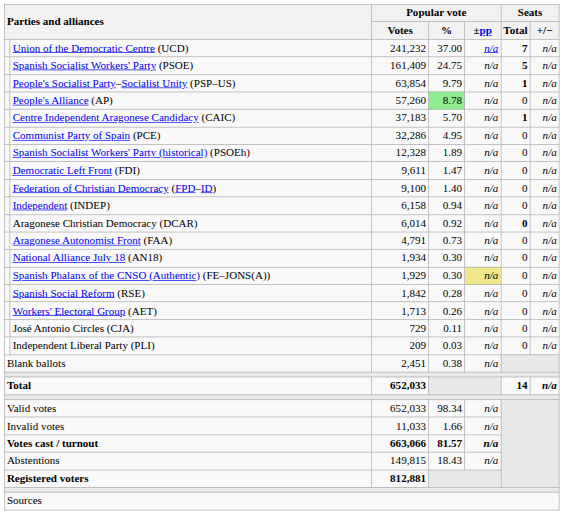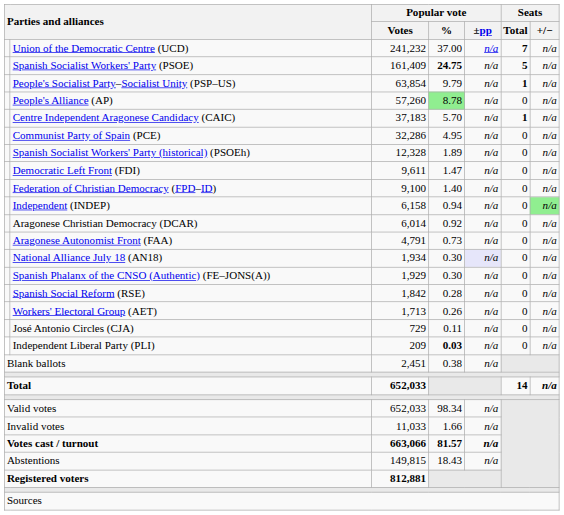(450, 65) normal -> (450, 65) bold
(550, 205) no background -> (550, 205) lightgreen background
(525, 223) bold -> (525, 223) normal
(491, 258) no background -> (491, 258) lavender background
(491, 275) khaki background -> (491, 275) no background
(452, 345) normal -> (452, 345) bold
